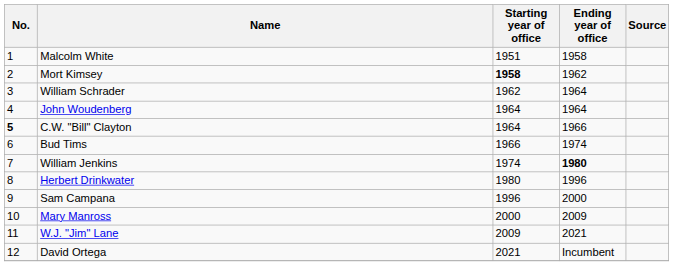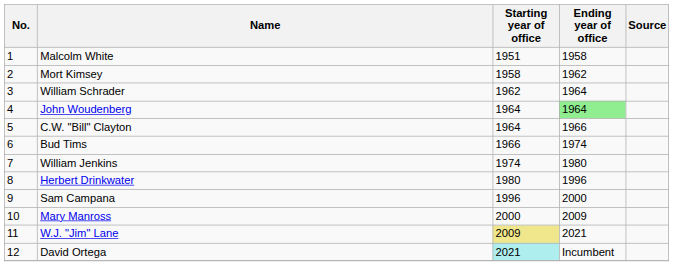(508, 74) bold -> (508, 74) normal
(574, 109) no background -> (574, 109) lightgreen background
(10, 127) bold -> (10, 127) normal
(574, 163) bold -> (574, 163) normal
(508, 234) no background -> (508, 234) khaki background
(508, 251) no background -> (508, 251) paleturquoise background
